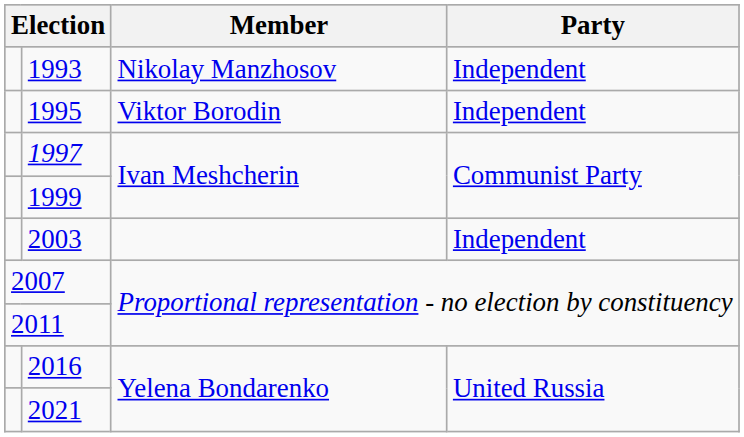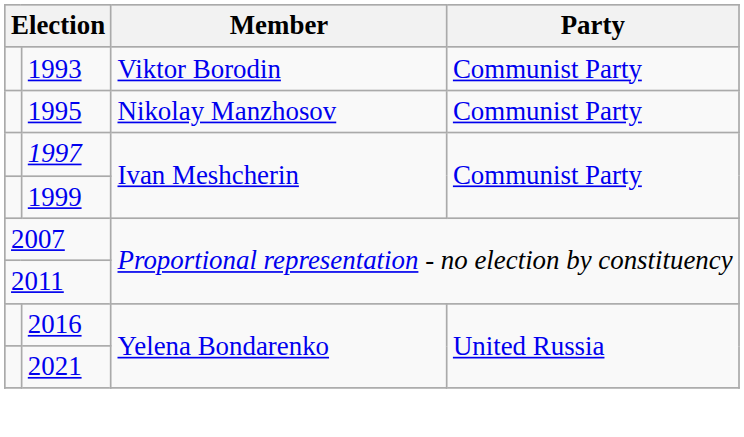(227, 68) Nikolay Manzhosov -> (199, 68) Viktor Borodin
(519, 68) Independent -> (547, 68) Communist Party
(199, 111) Viktor Borodin -> (227, 111) Nikolay Manzhosov
(519, 111) Independent -> (547, 111) Communist Party
- row: (55, 238)
